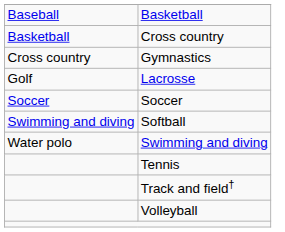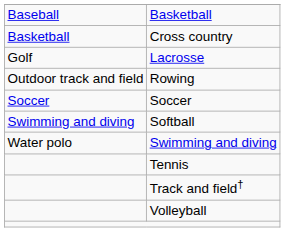- row: (176, 57)
+ row: (172, 79)
